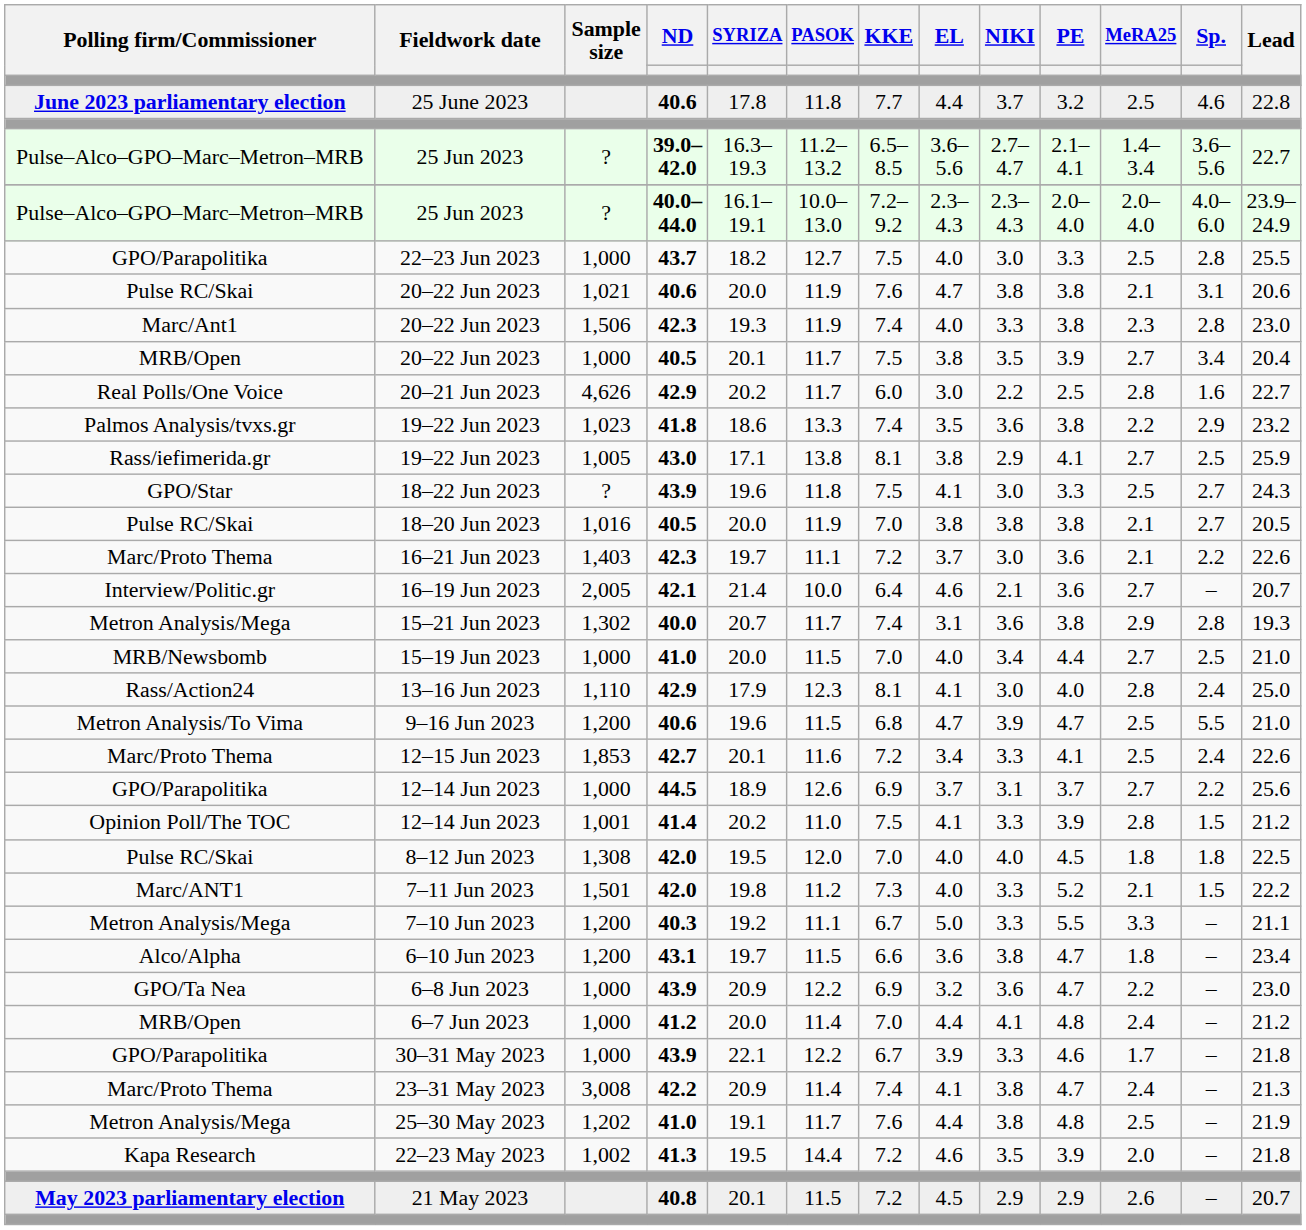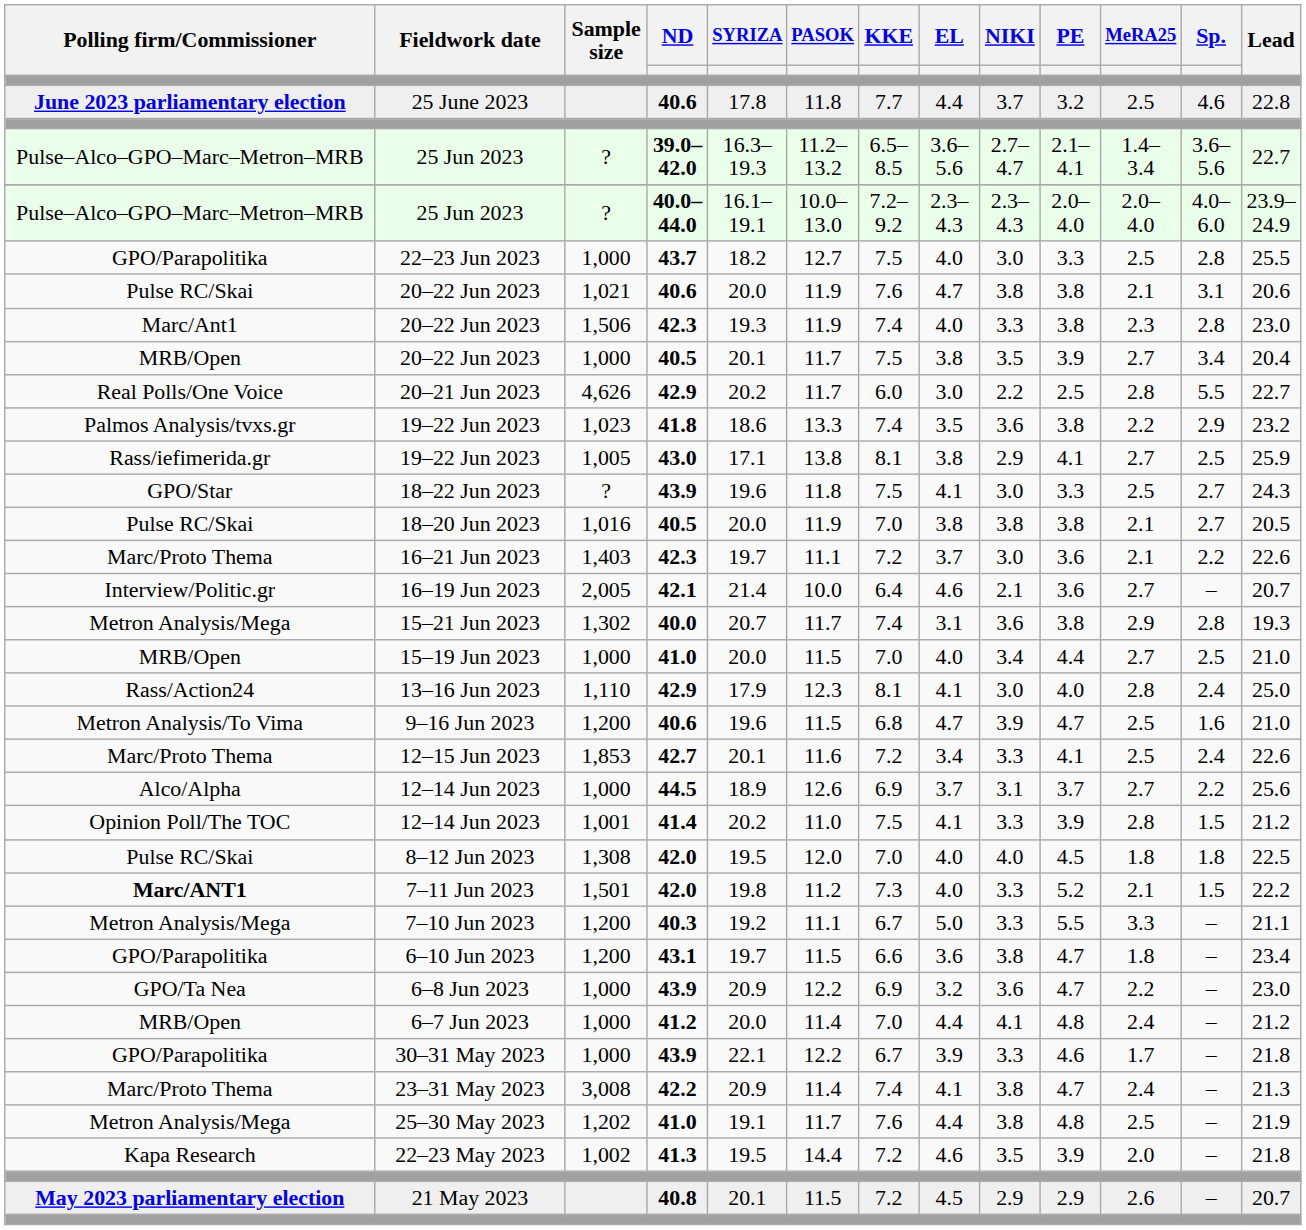(1211, 390) 1.6 -> (1211, 390) 5.5
(190, 656) MRB/Newsbomb -> (190, 656) MRB/Open
(1211, 722) 5.5 -> (1211, 722) 1.6
(190, 789) GPO/Parapolitika -> (190, 789) Alco/Alpha
(190, 888) normal -> (190, 888) bold
(190, 955) Alco/Alpha -> (190, 955) GPO/Parapolitika
